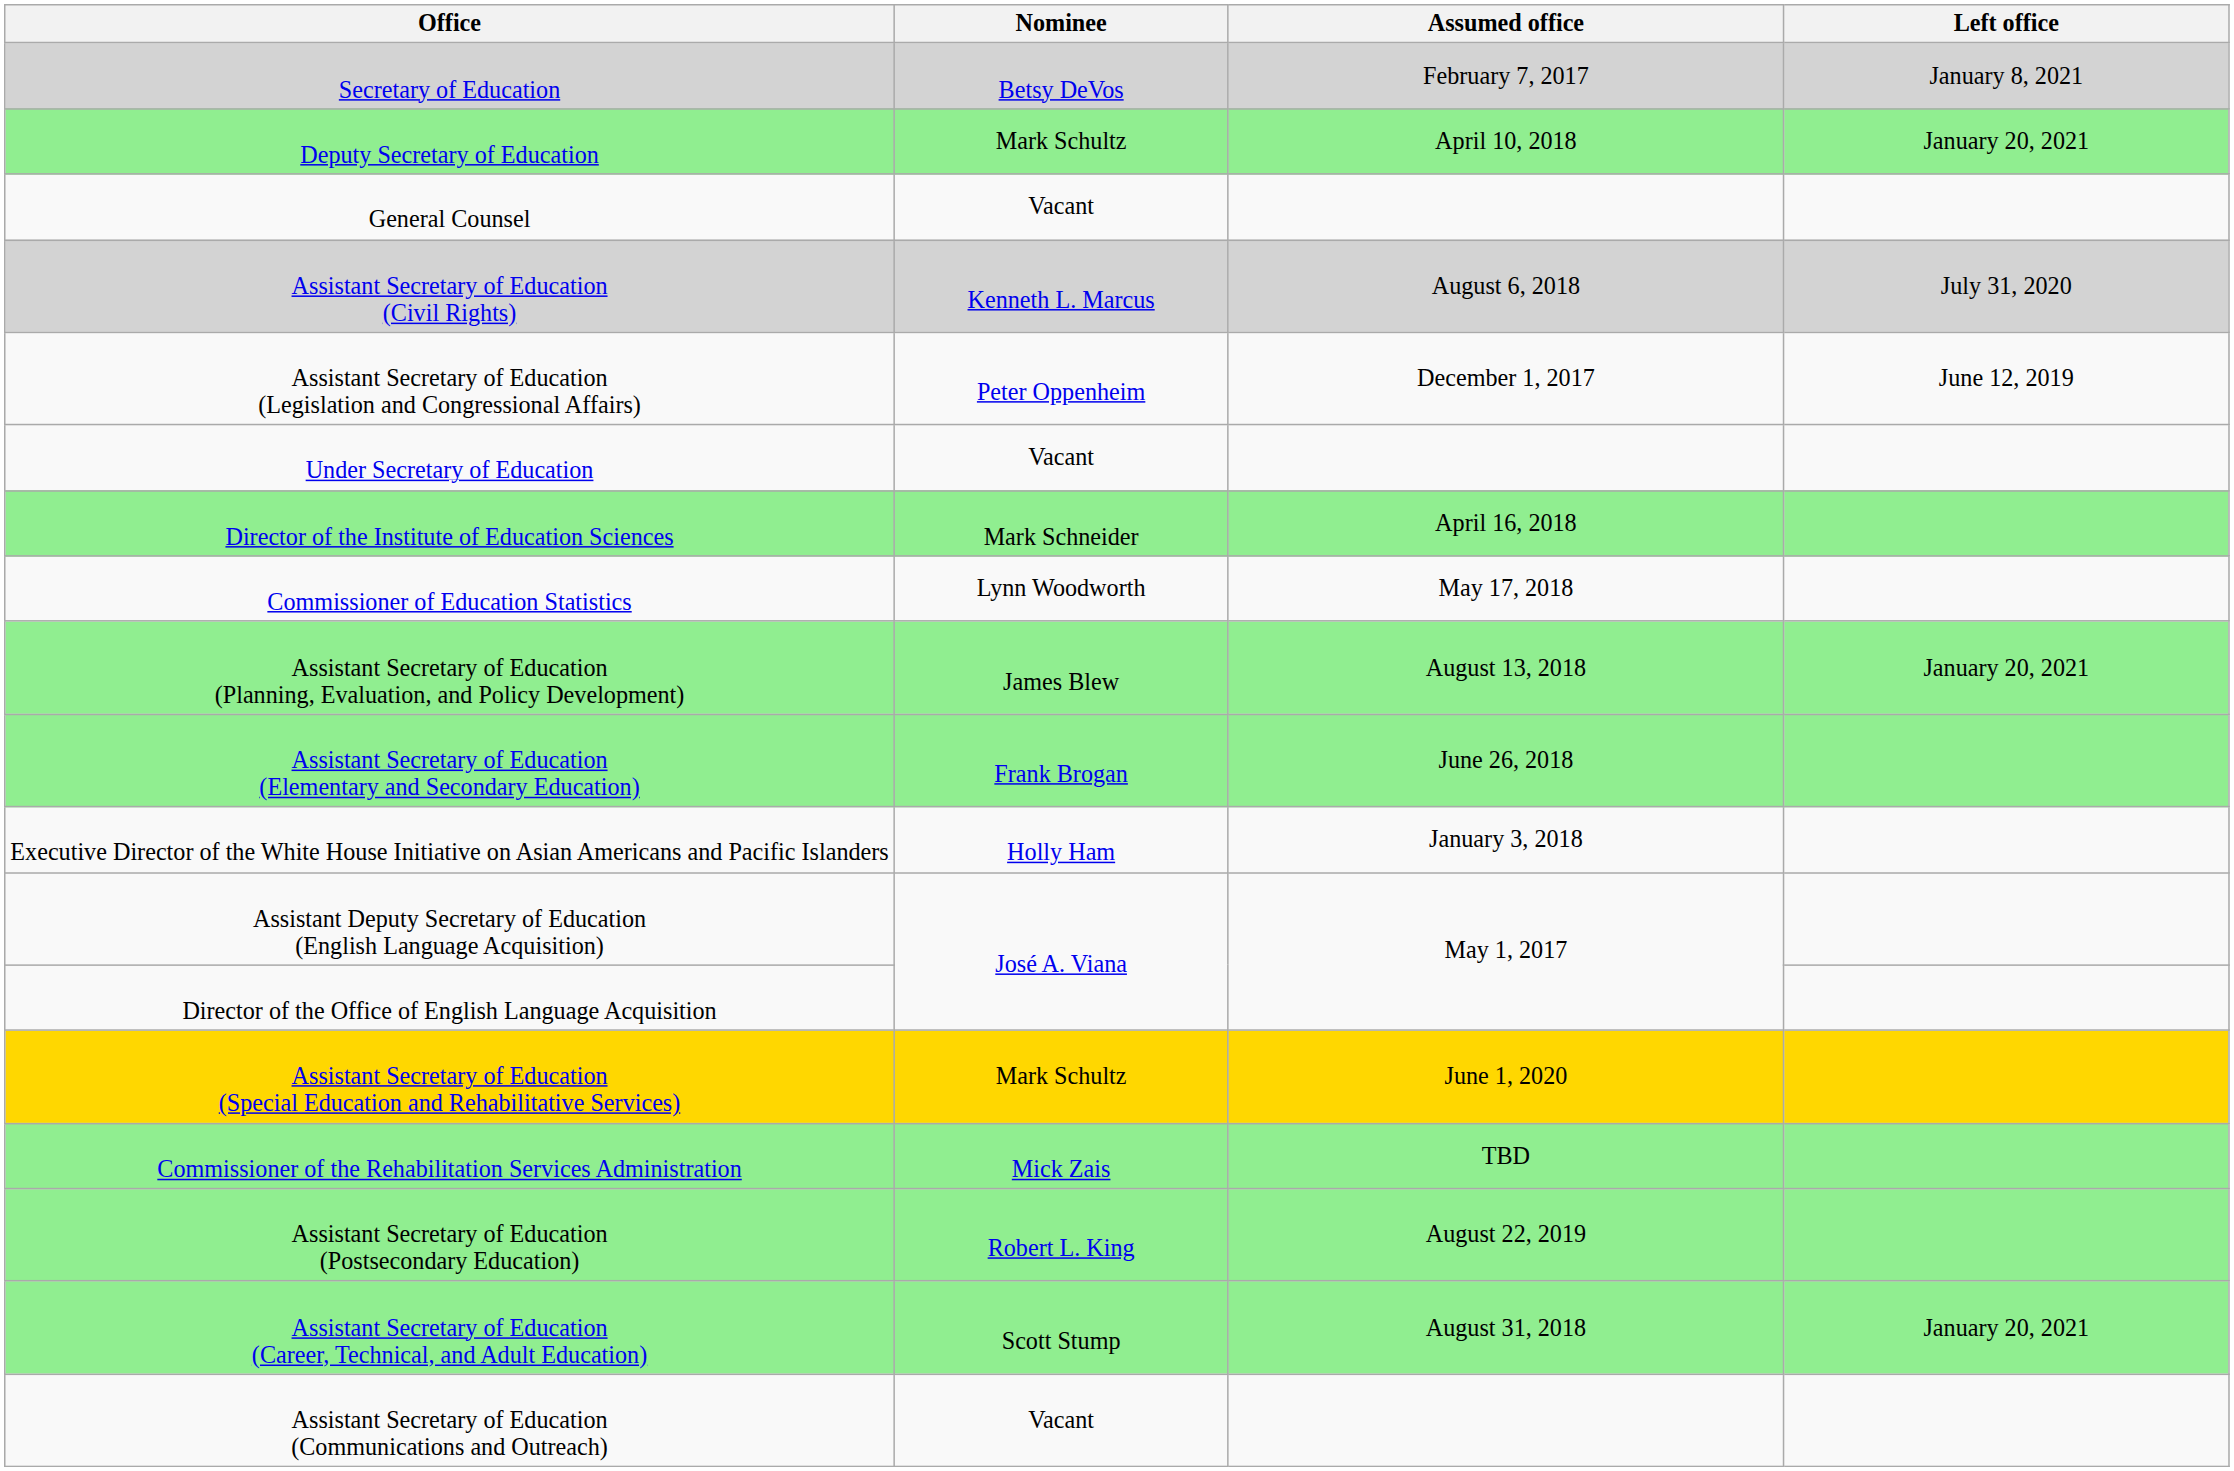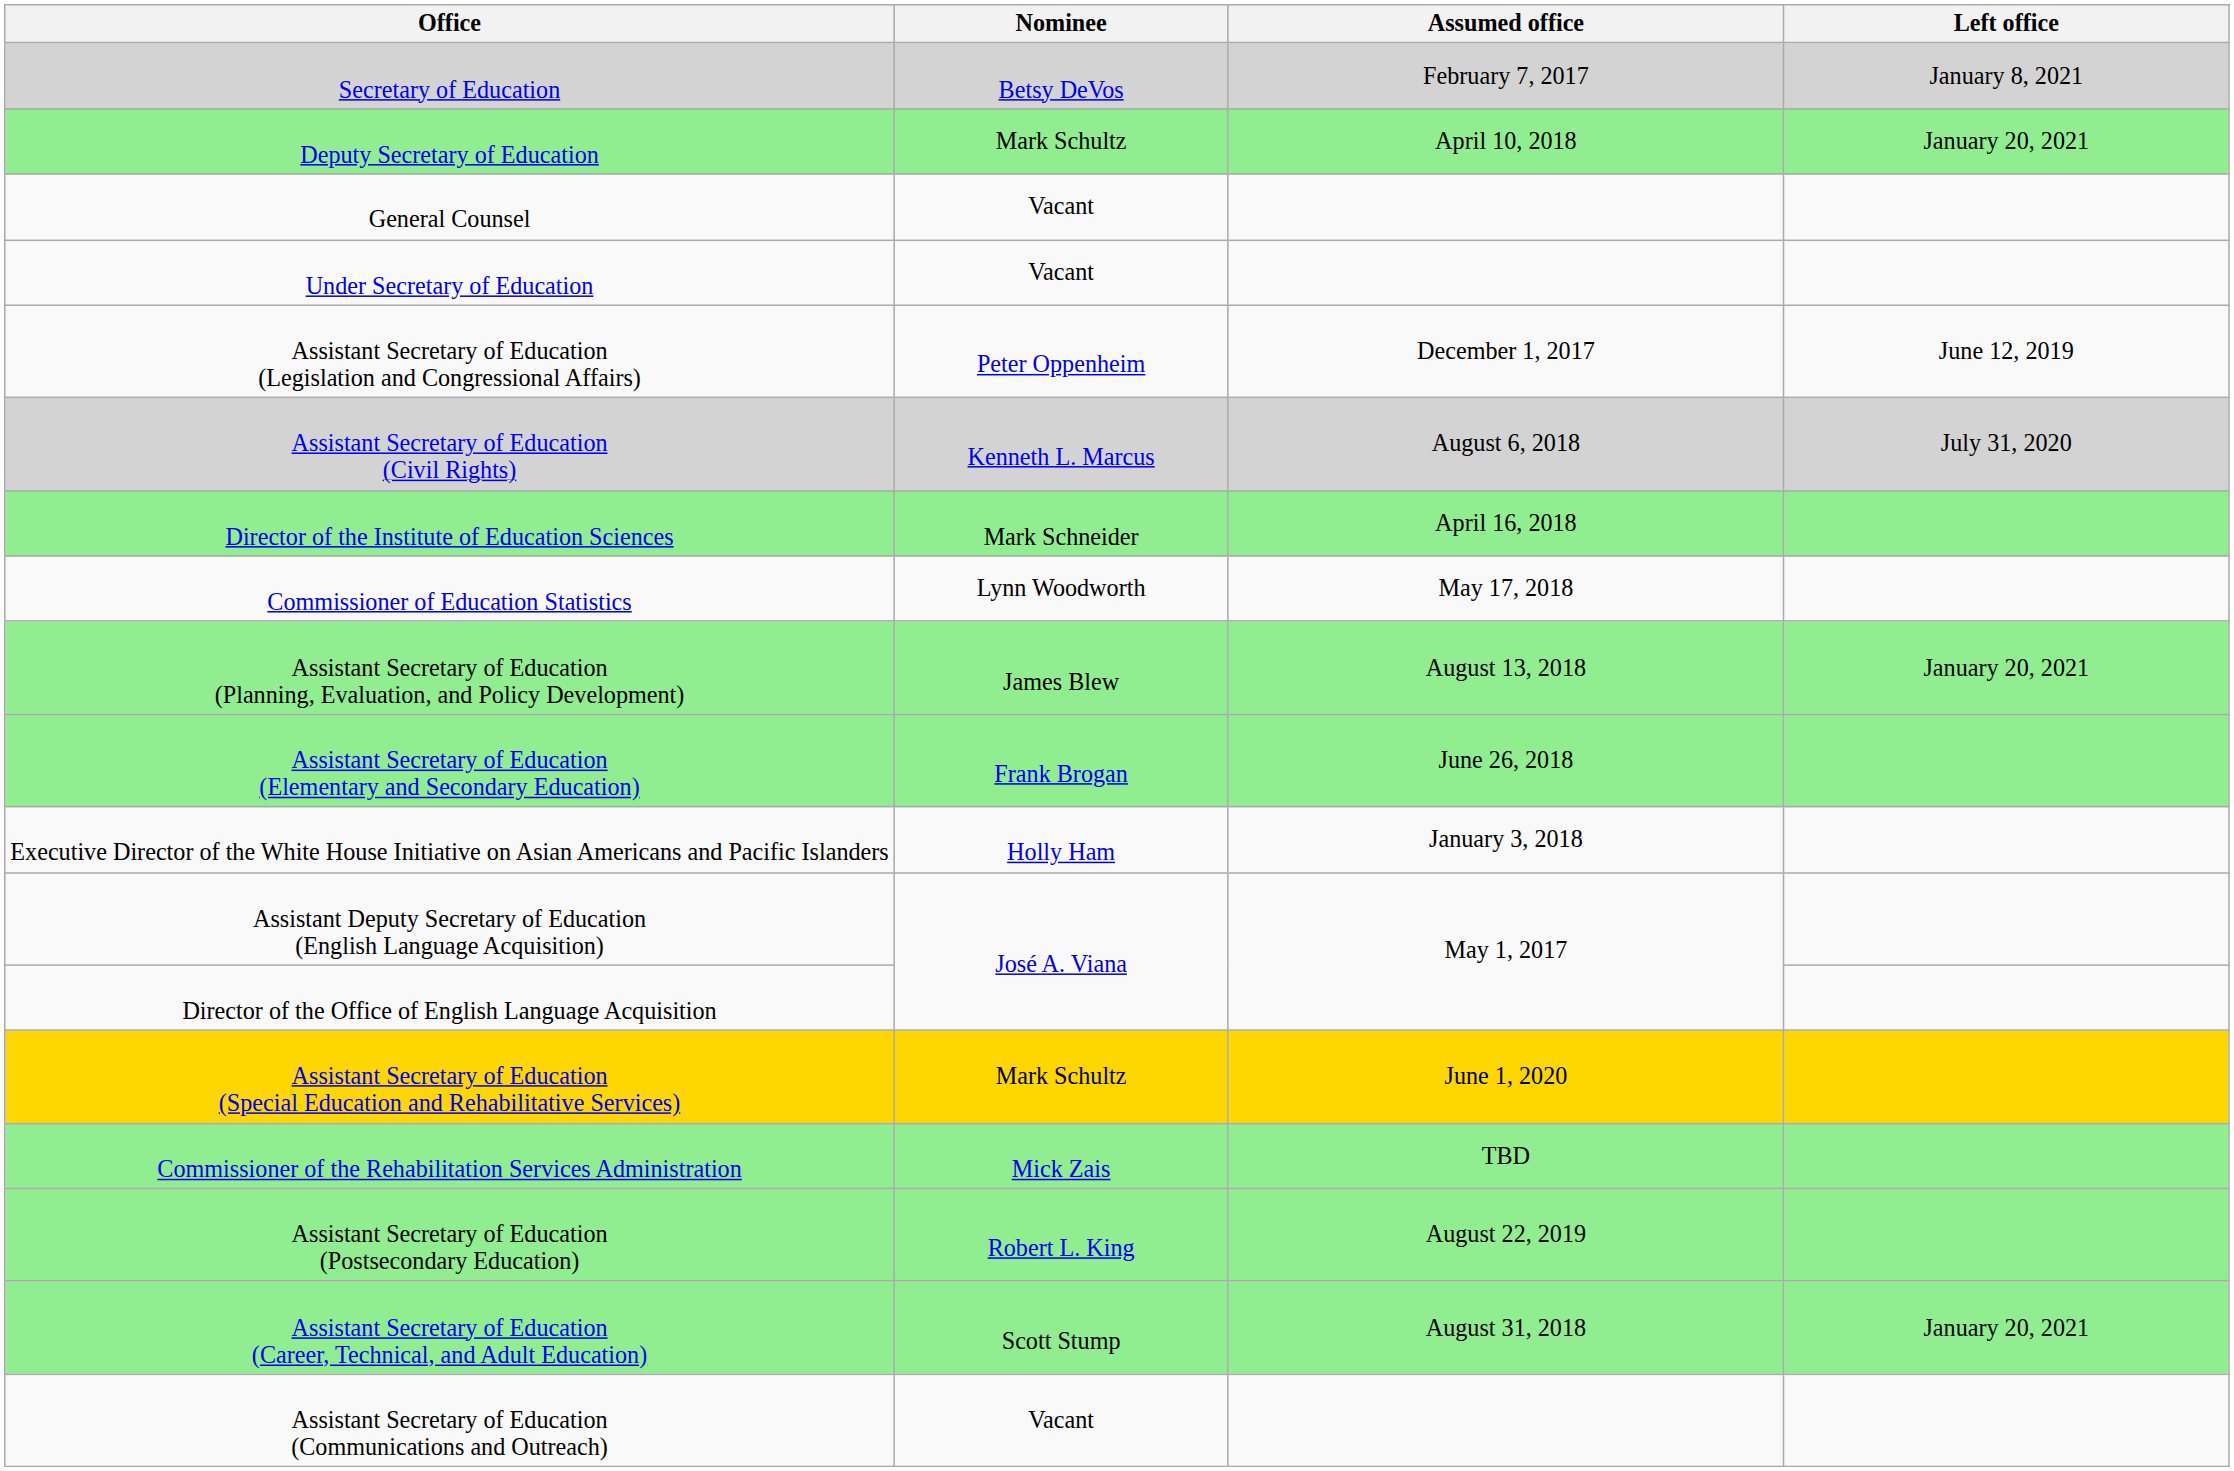rows swapped: (450, 470) <-> (450, 299)
